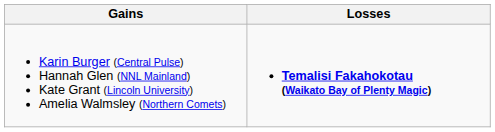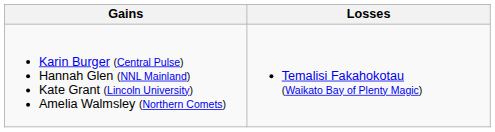(369, 83) bold -> (369, 83) normal
